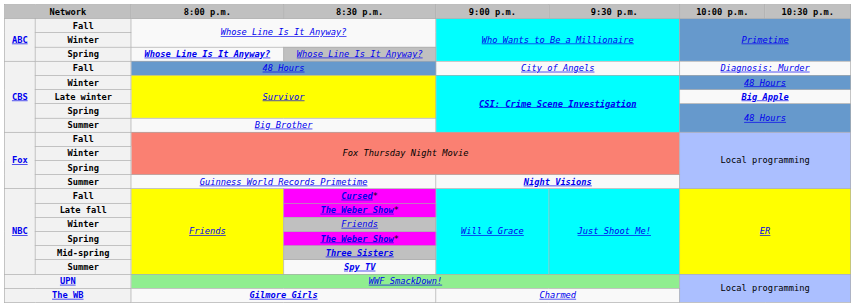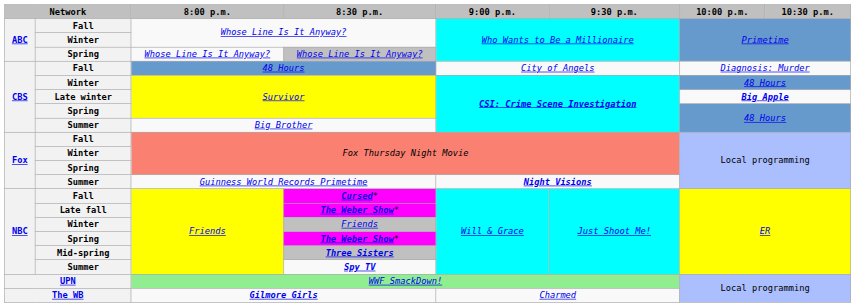(207, 54) bold -> (207, 54) normal
